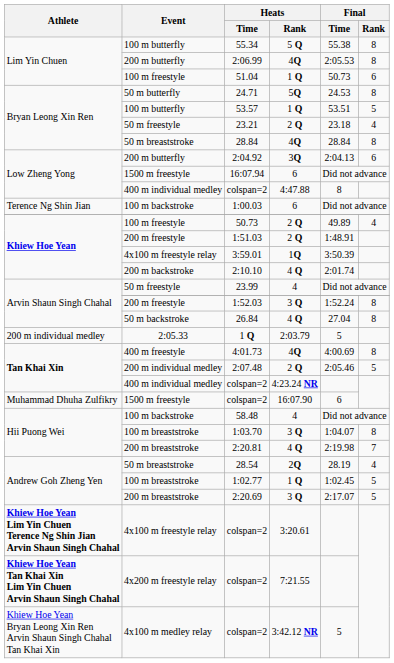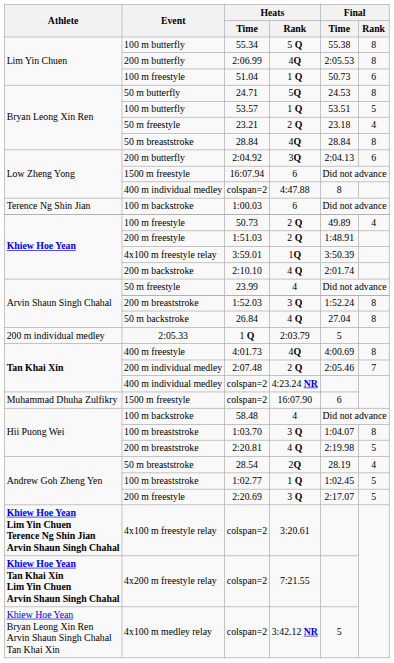(155, 303) 200 m freestyle -> (161, 303) 200 m breaststroke
(374, 368) 5 -> (374, 368) 7
(374, 449) 7 -> (374, 449) 5
(161, 497) 200 m breaststroke -> (155, 497) 200 m freestyle
